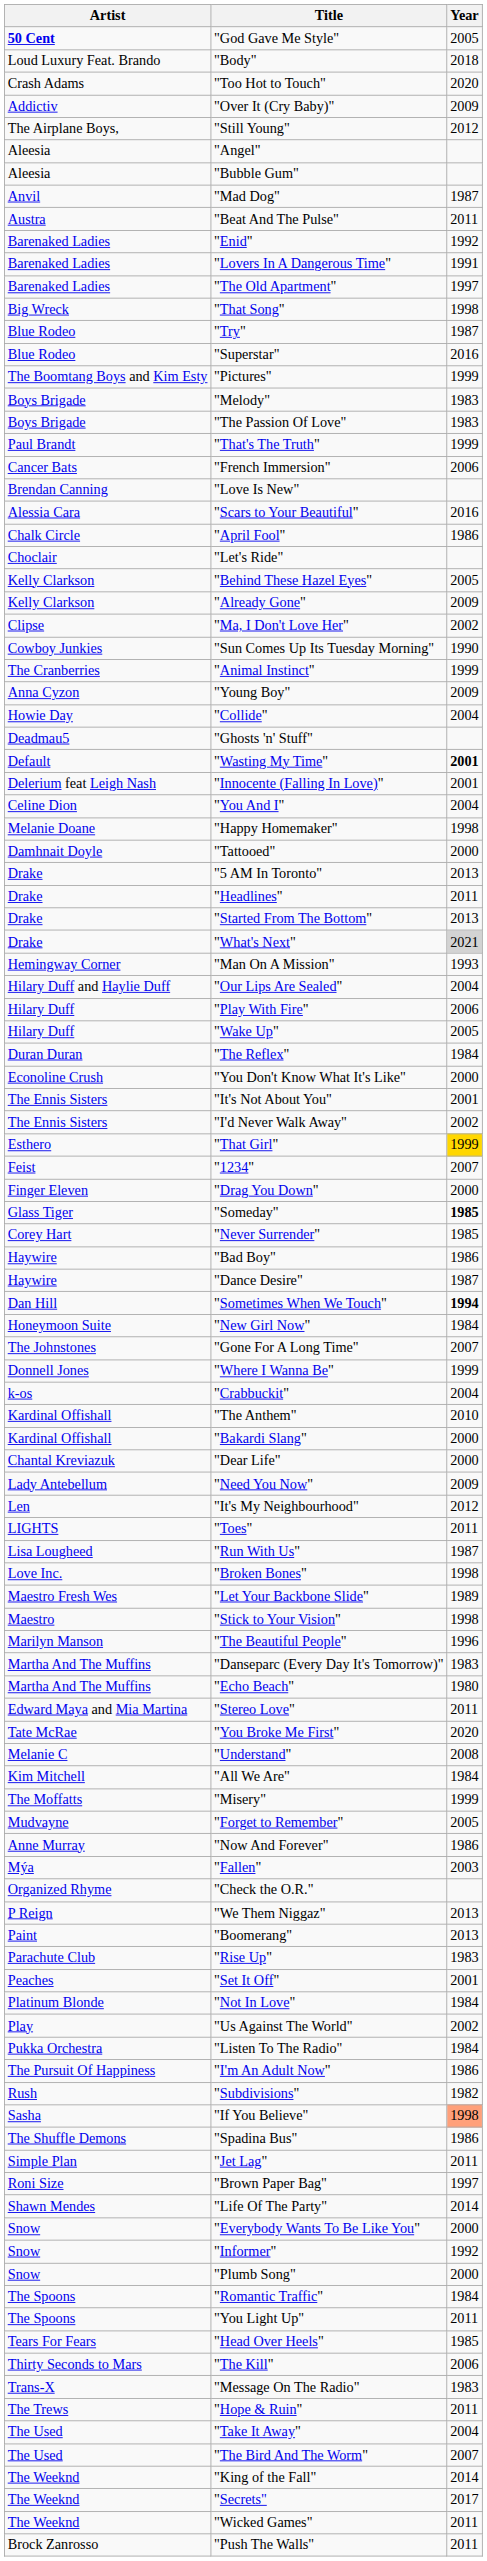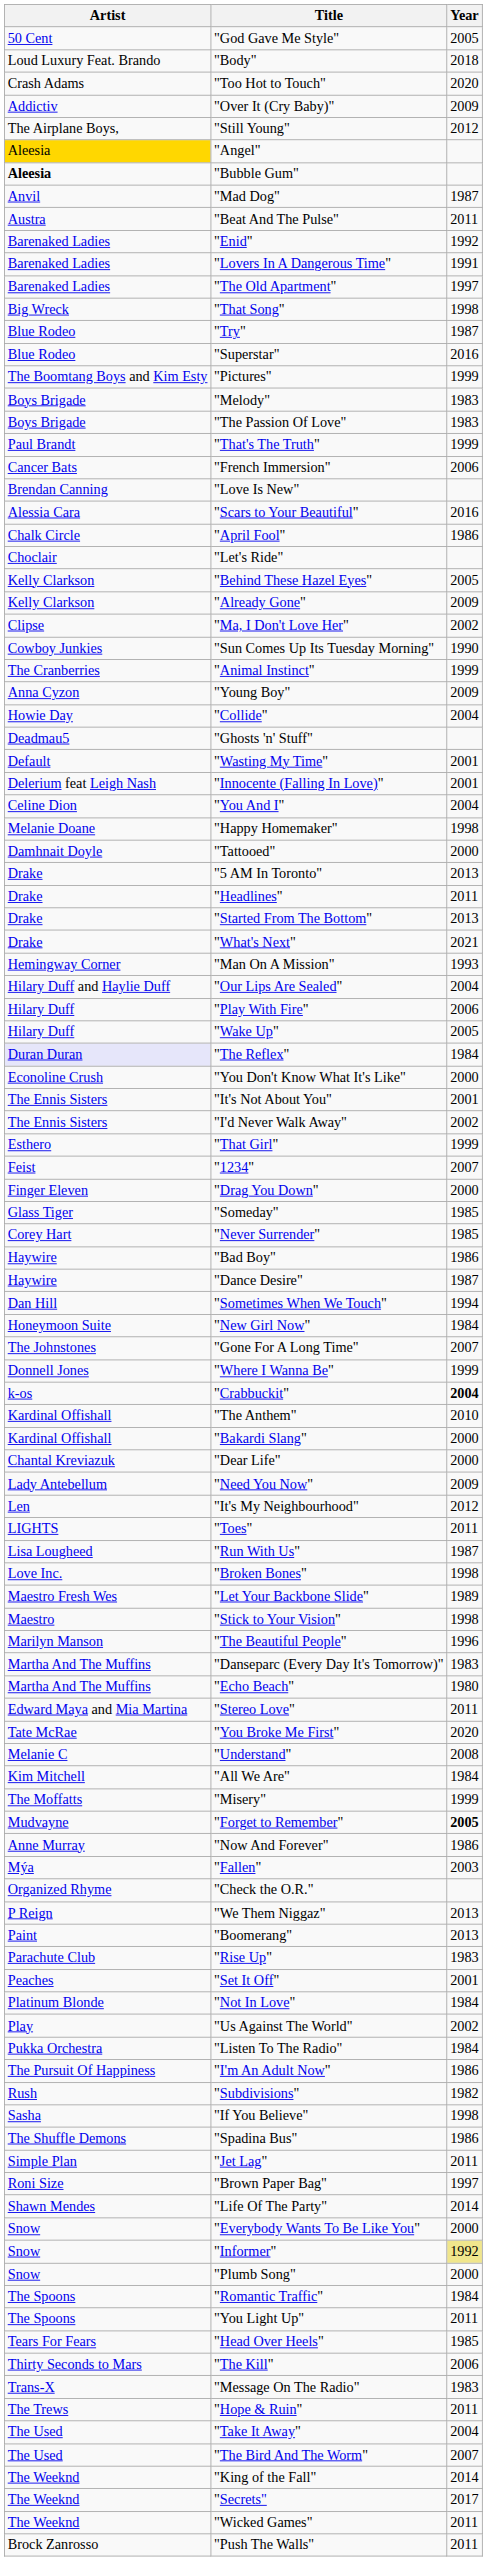(31, 38) bold -> (30, 38) normal
(29, 151) no background -> (29, 151) gold background
(29, 173) normal -> (29, 173) bold
(464, 761) bold -> (464, 761) normal
(464, 941) lightgrey background -> (464, 941) no background
(45, 1054) no background -> (45, 1054) lavender background
(464, 1144) gold background -> (464, 1144) no background
(464, 1212) bold -> (464, 1212) normal
(464, 1303) bold -> (464, 1303) normal
(464, 1393) normal -> (464, 1393) bold
(464, 1822) normal -> (464, 1822) bold
(464, 2116) lightsalmon background -> (464, 2116) no background
(464, 2251) no background -> (464, 2251) khaki background
